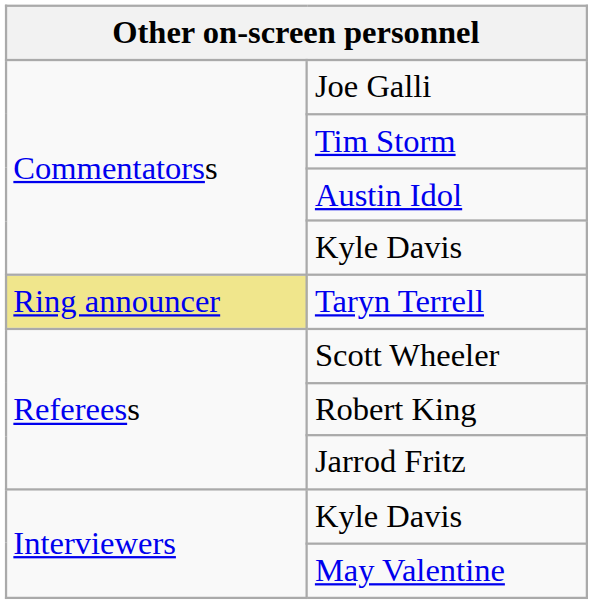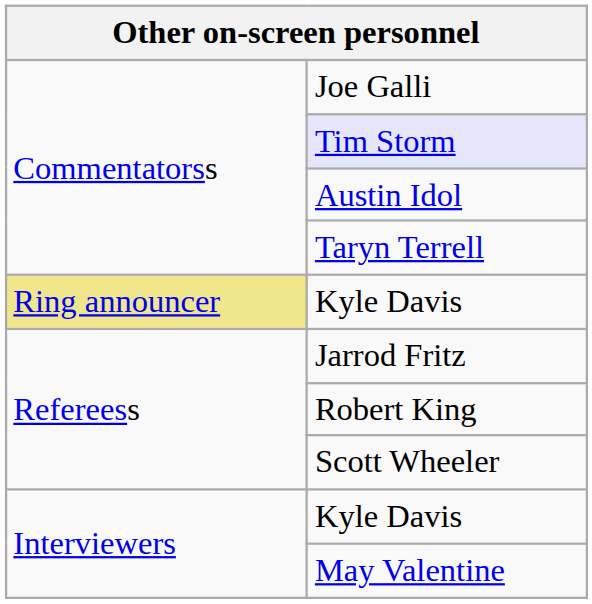(385, 140) no background -> (385, 140) lavender background
(389, 247) Kyle Davis -> (399, 247) Taryn Terrell
(399, 301) Taryn Terrell -> (389, 301) Kyle Davis
(407, 354) Scott Wheeler -> (390, 354) Jarrod Fritz
(390, 462) Jarrod Fritz -> (407, 462) Scott Wheeler
